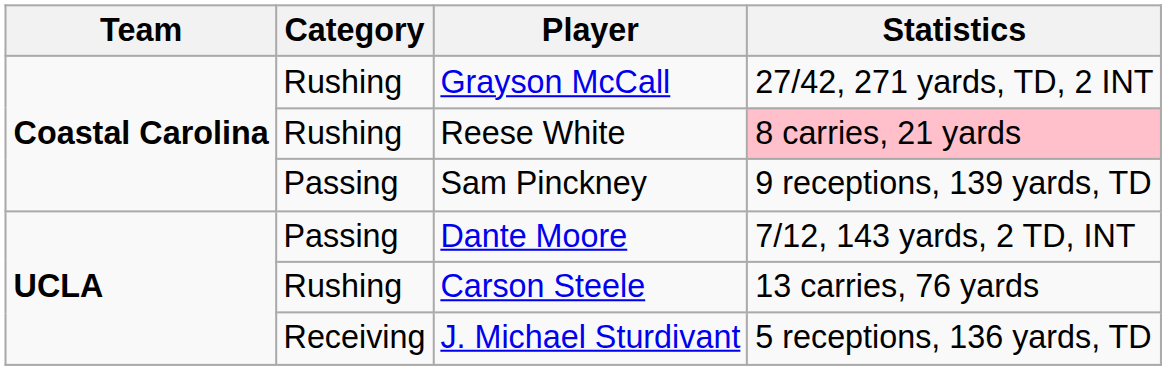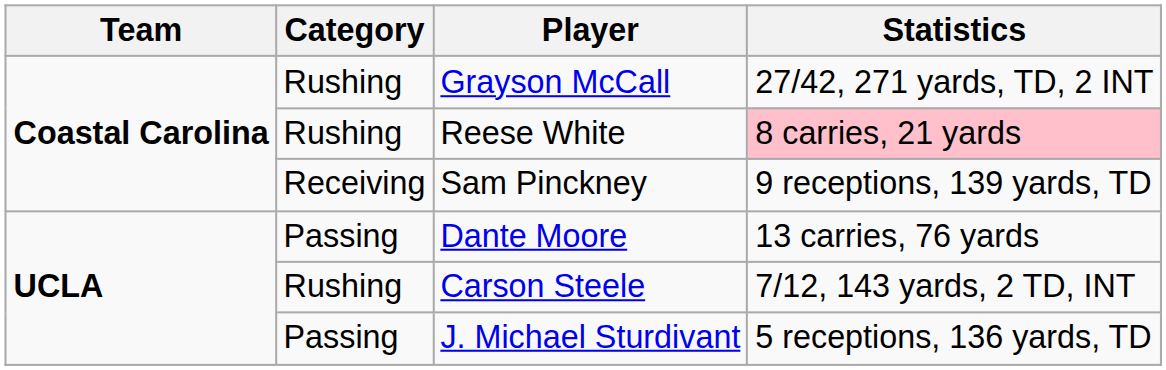(341, 184) Passing -> (355, 184) Receiving
(945, 235) 7/12, 143 yards, 2 TD, INT -> (897, 235) 13 carries, 76 yards
(897, 286) 13 carries, 76 yards -> (945, 286) 7/12, 143 yards, 2 TD, INT
(355, 337) Receiving -> (341, 337) Passing
